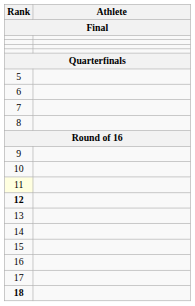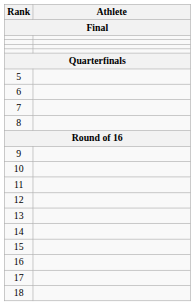(19, 185) lightyellow background -> (19, 185) no background
(19, 200) bold -> (19, 200) normal
(19, 293) bold -> (19, 293) normal
